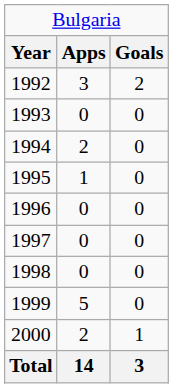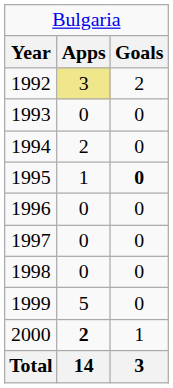(84, 83) no background -> (84, 83) khaki background
(139, 177) normal -> (139, 177) bold
(84, 334) normal -> (84, 334) bold
